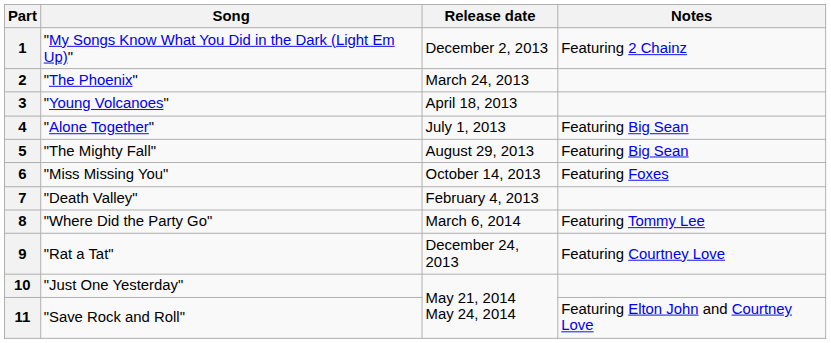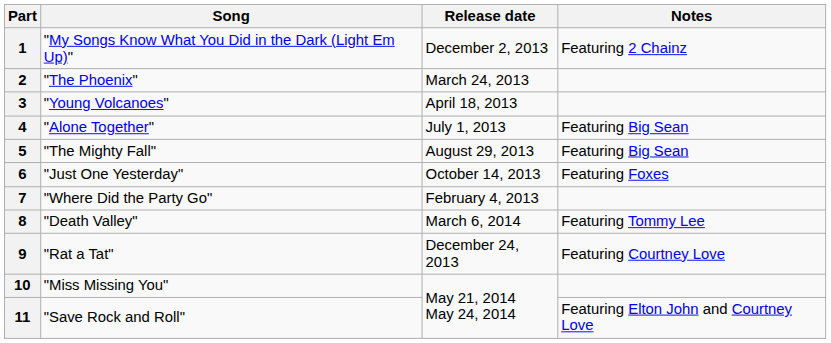(106, 174) "Miss Missing You" -> (114, 174) "Just One Yesterday"
(91, 198) "Death Valley" -> (128, 198) "Where Did the Party Go"
(128, 221) "Where Did the Party Go" -> (91, 221) "Death Valley"
(114, 285) "Just One Yesterday" -> (106, 285) "Miss Missing You"
